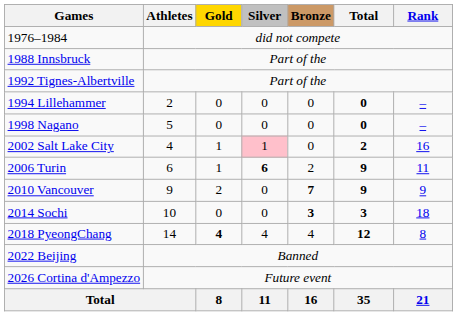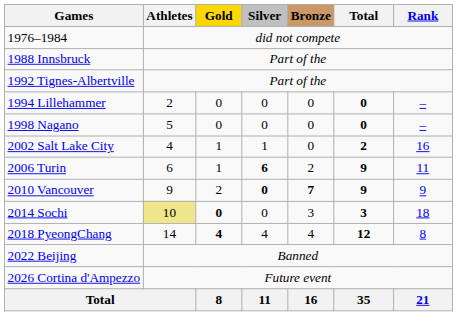(265, 146) pink background -> (265, 146) no background
(265, 190) normal -> (265, 190) bold
(169, 212) no background -> (169, 212) khaki background
(219, 212) normal -> (219, 212) bold
(311, 212) bold -> (311, 212) normal
